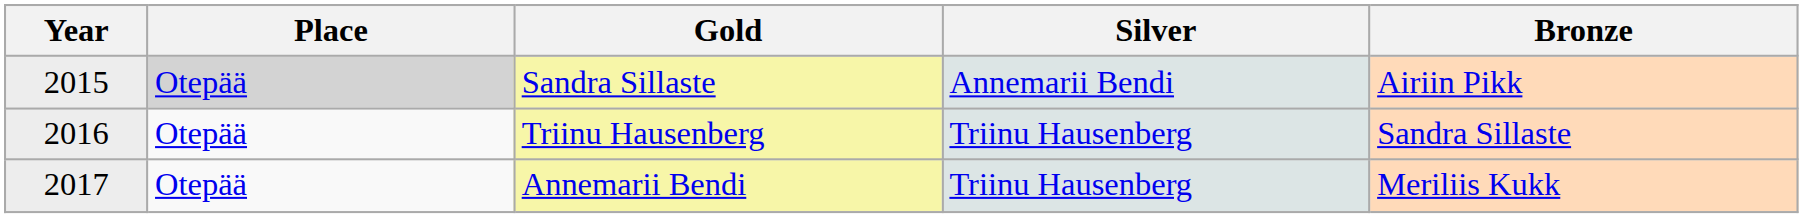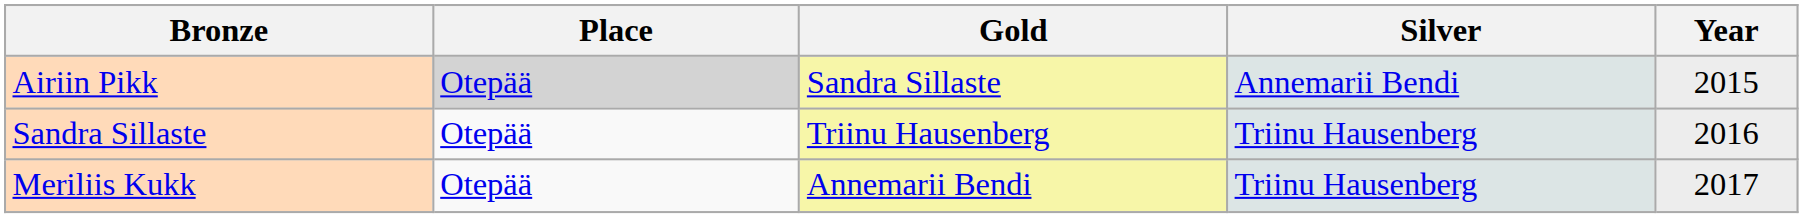columns swapped: (76, 30) <-> (1584, 30)
